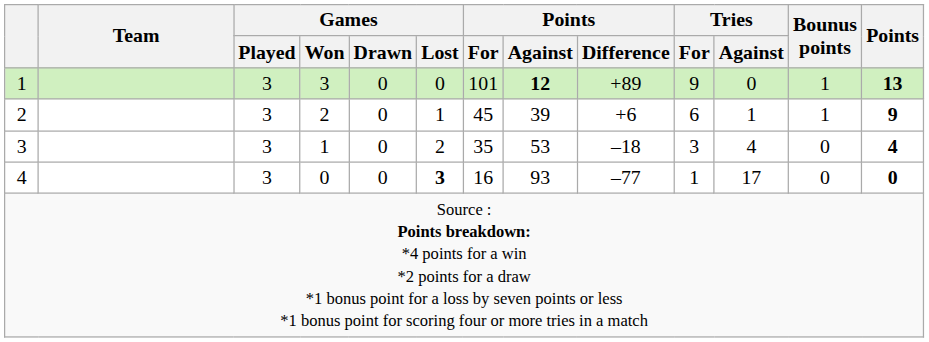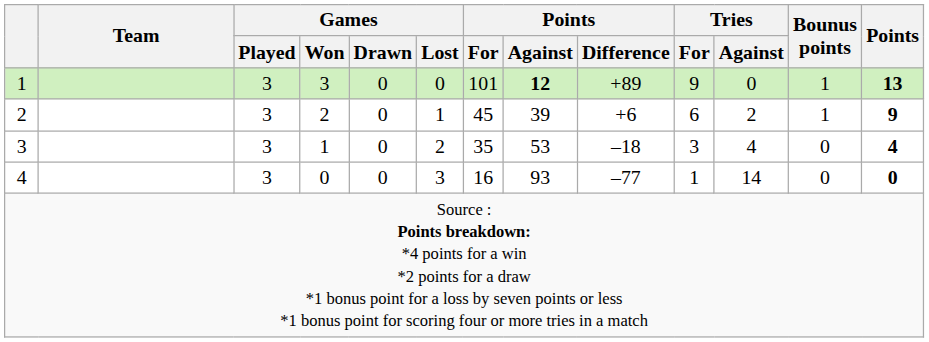(751, 114) 1 -> (751, 114) 2
(440, 177) bold -> (440, 177) normal
(751, 177) 17 -> (751, 177) 14
